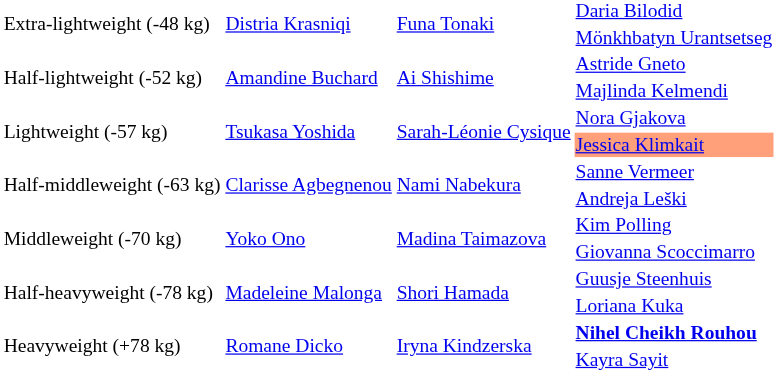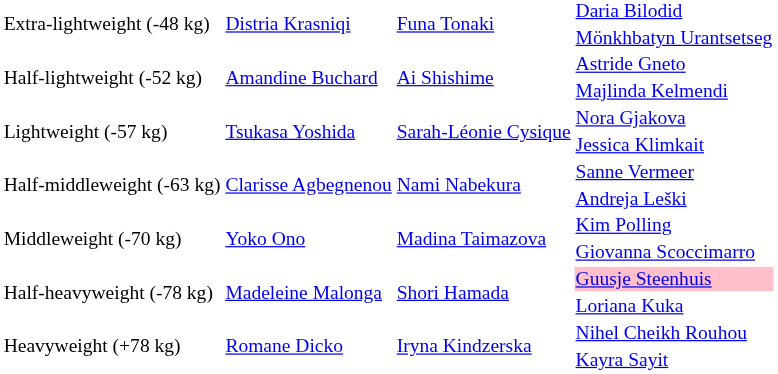(640, 144) lightsalmon background -> (640, 144) no background
(644, 278) no background -> (644, 278) pink background
(666, 332) bold -> (661, 332) normal
